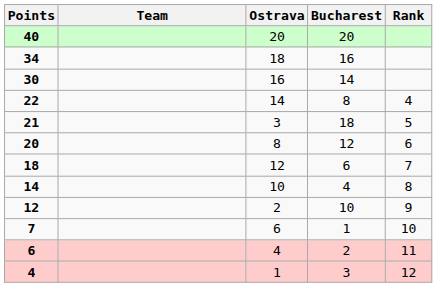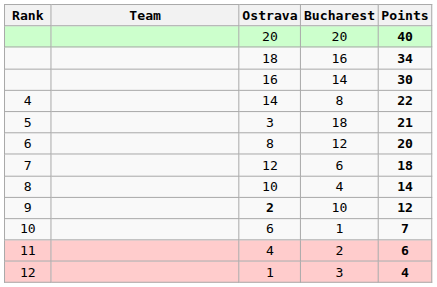columns swapped: (409, 15) <-> (31, 15)
(277, 208) normal -> (270, 208) bold
